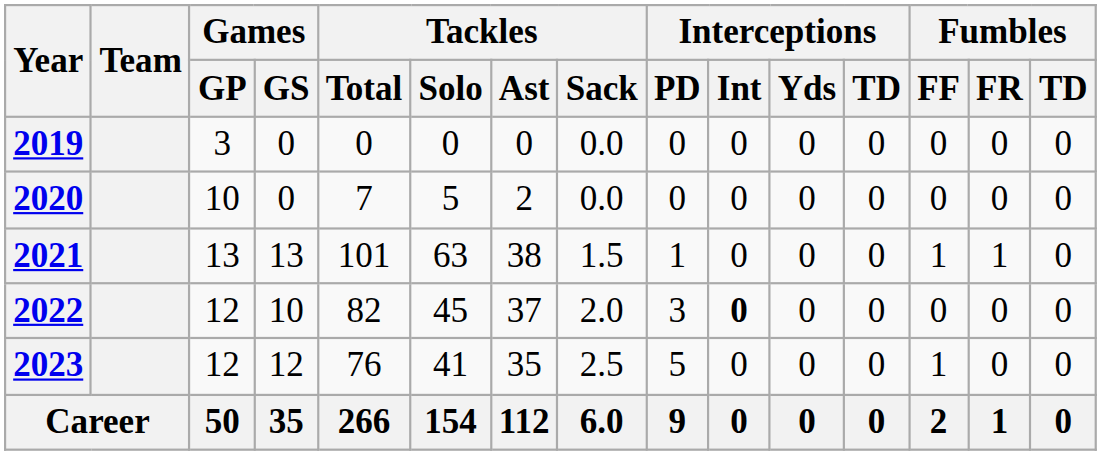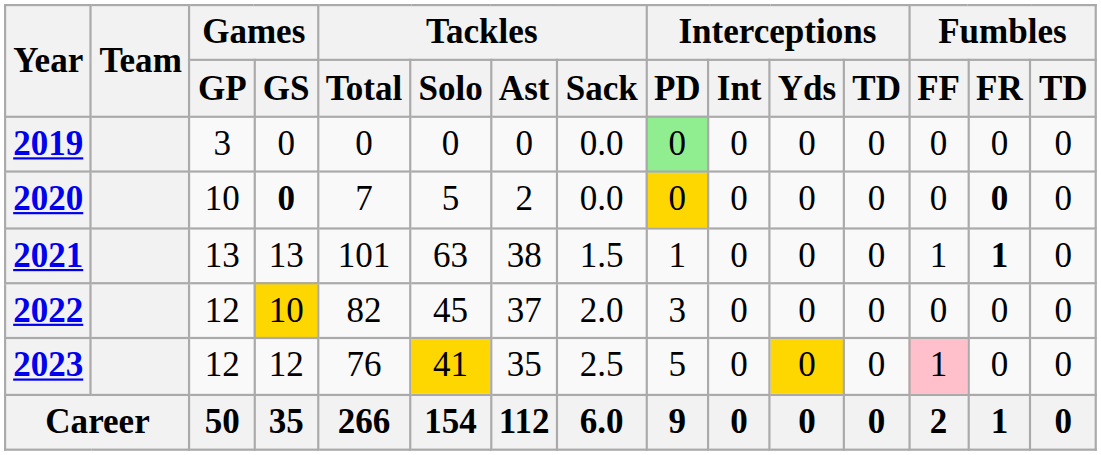(677, 143) no background -> (677, 143) lightgreen background
(286, 198) normal -> (286, 198) bold
(677, 198) no background -> (677, 198) gold background
(999, 198) normal -> (999, 198) bold
(999, 254) normal -> (999, 254) bold
(286, 310) no background -> (286, 310) gold background
(739, 310) bold -> (739, 310) normal
(451, 365) no background -> (451, 365) gold background
(807, 365) no background -> (807, 365) gold background
(939, 365) no background -> (939, 365) pink background
